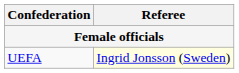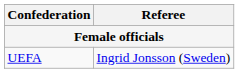(163, 57) lightyellow background -> (163, 57) no background
